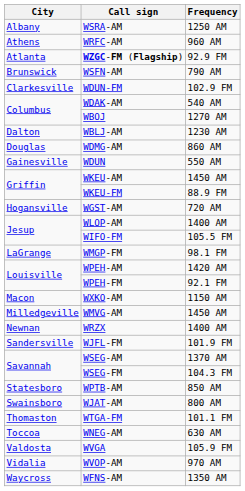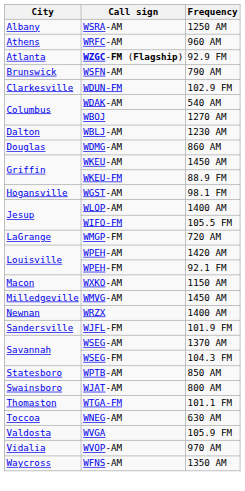- row: (94, 162)
(204, 207) 720 AM -> (207, 192) 98.1 FM
(207, 253) 98.1 FM -> (204, 238) 720 AM
